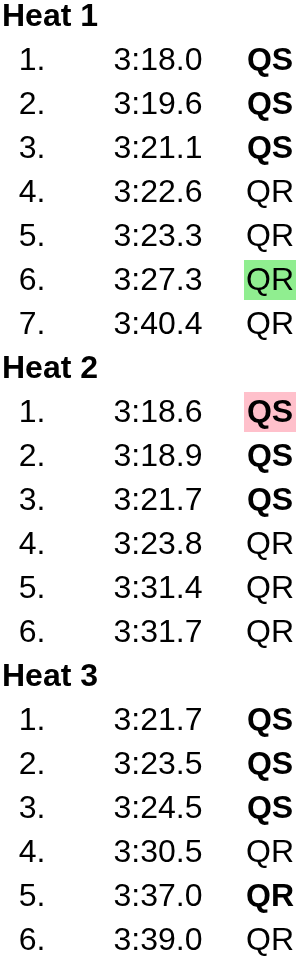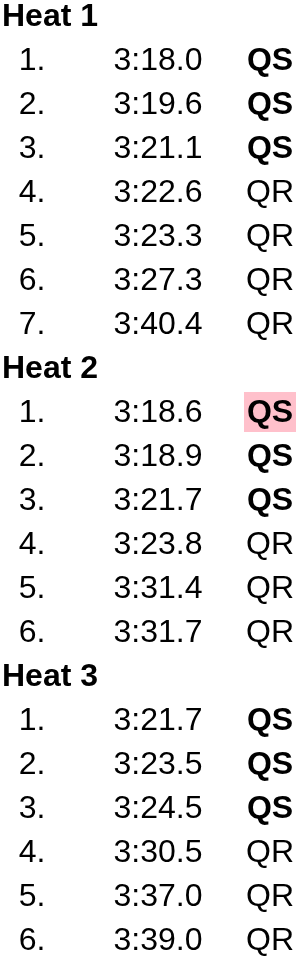(270, 279) lightgreen background -> (270, 279) no background
(270, 895) bold -> (270, 895) normal
